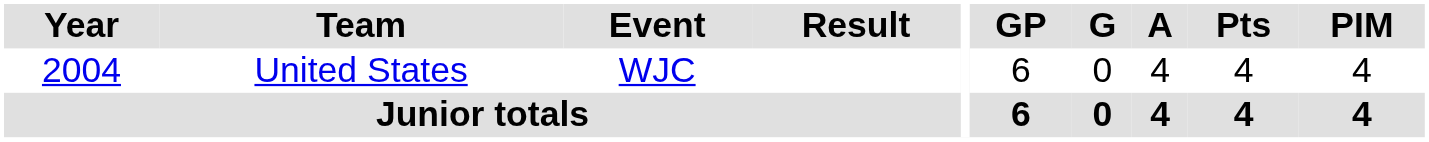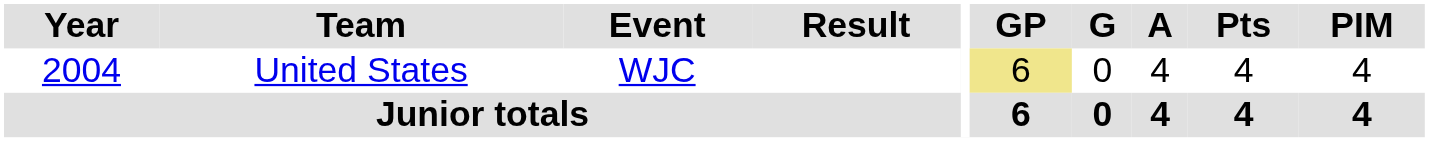(1021, 69) no background -> (1021, 69) khaki background
